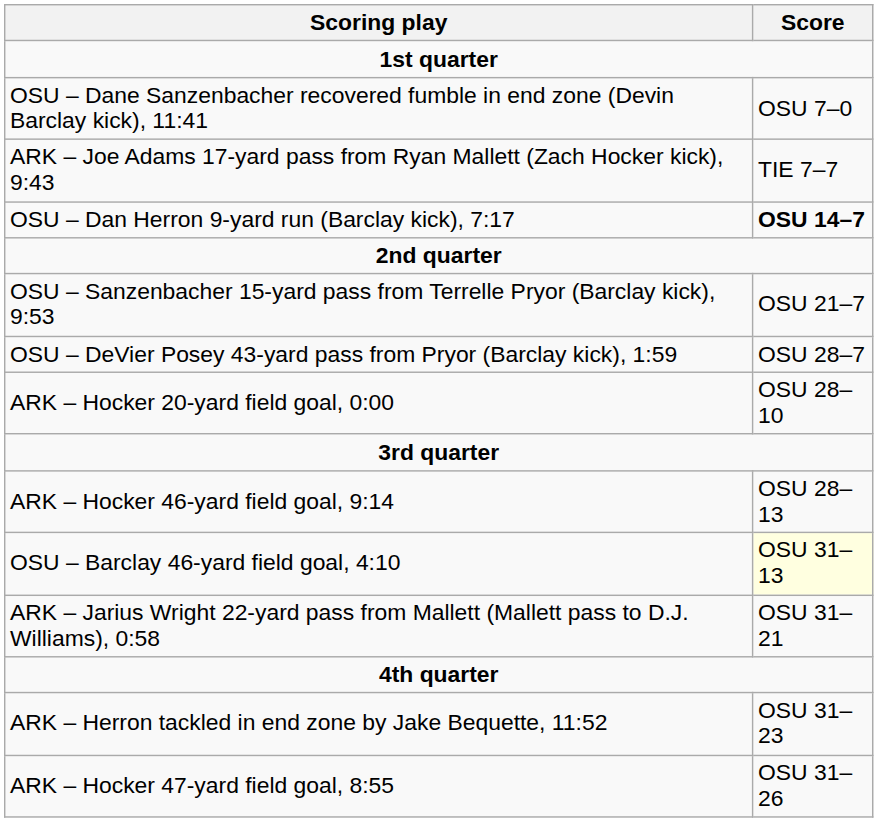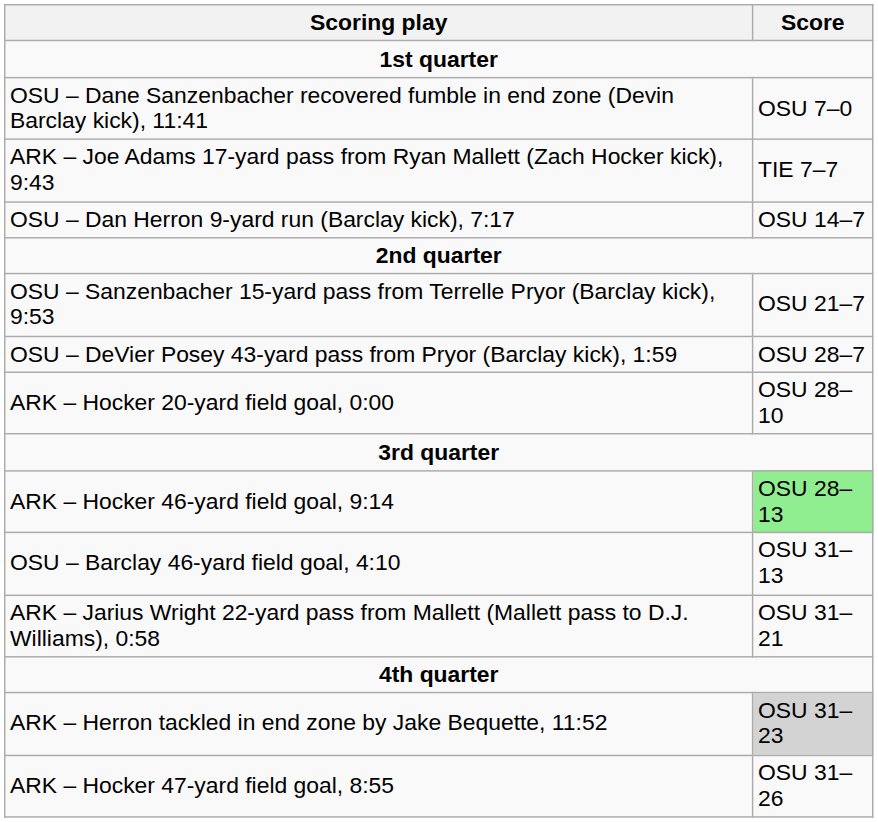(811, 219) bold -> (811, 219) normal
(805, 501) no background -> (805, 501) lightgreen background
(805, 563) lightyellow background -> (805, 563) no background
(805, 723) no background -> (805, 723) lightgrey background
